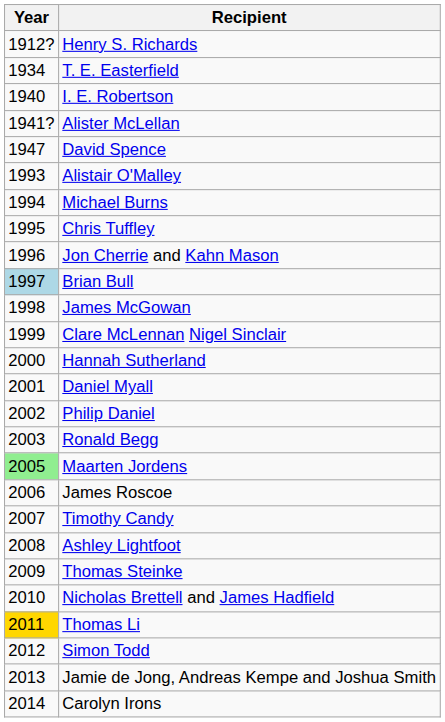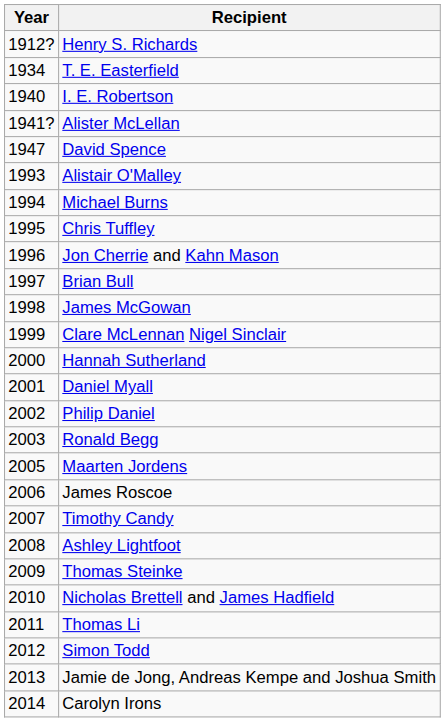(27, 281) lightblue background -> (27, 281) no background
(27, 466) lightgreen background -> (27, 466) no background
(26, 624) gold background -> (26, 624) no background
